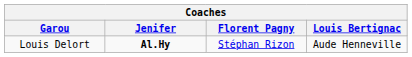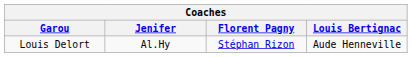(155, 44) bold -> (155, 44) normal
